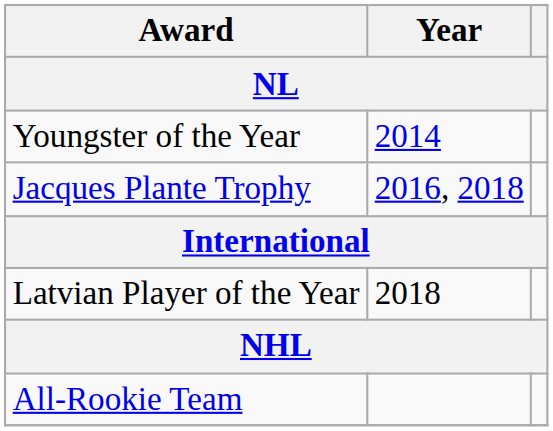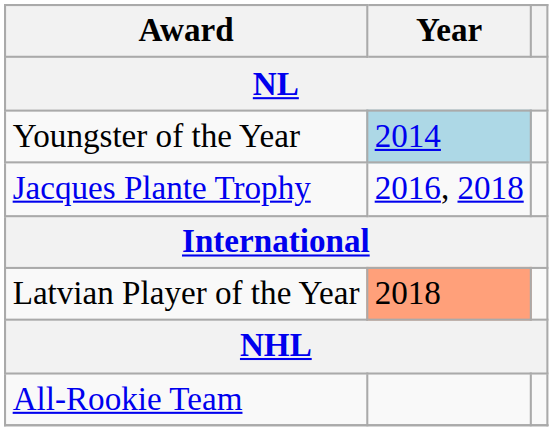(408, 135) no background -> (408, 135) lightblue background
(408, 293) no background -> (408, 293) lightsalmon background
